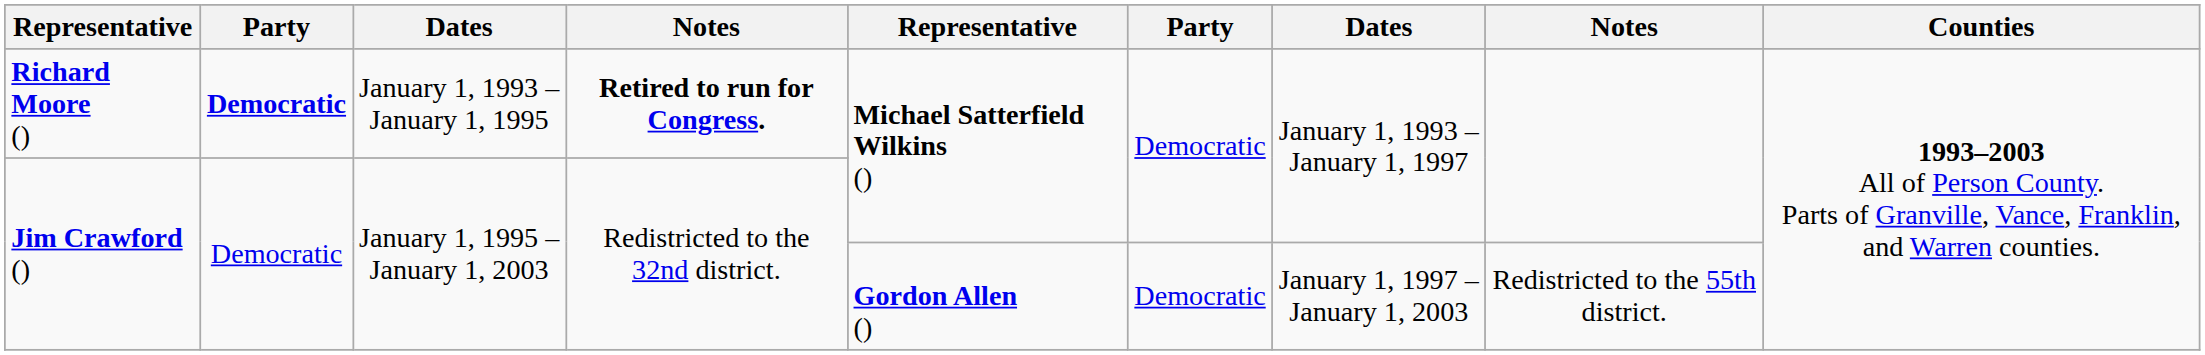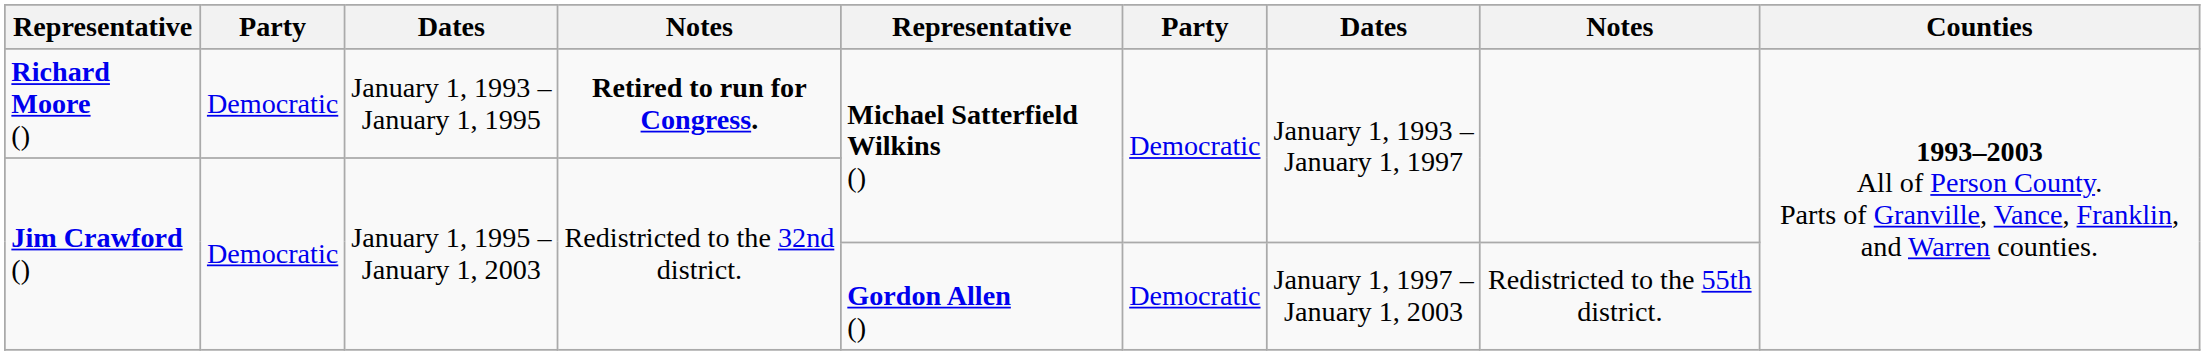(276, 103) bold -> (273, 103) normal
